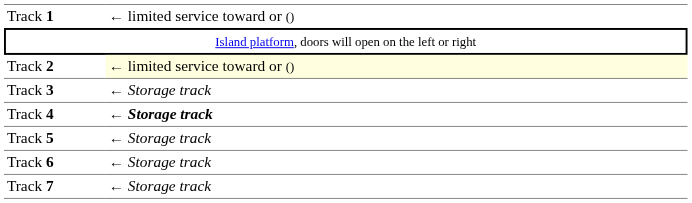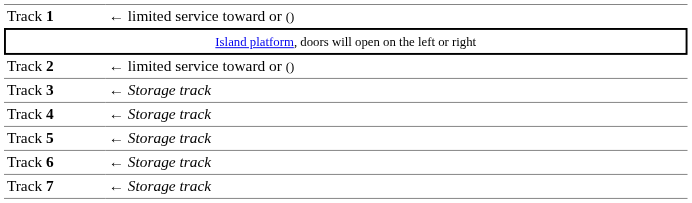(201, 66) lightyellow background -> (201, 66) no background
(161, 114) bold -> (160, 114) normal
